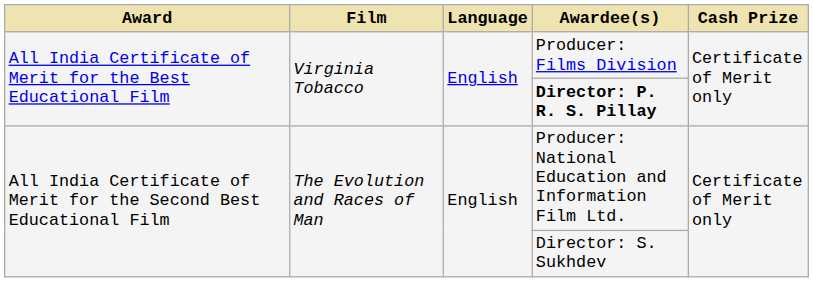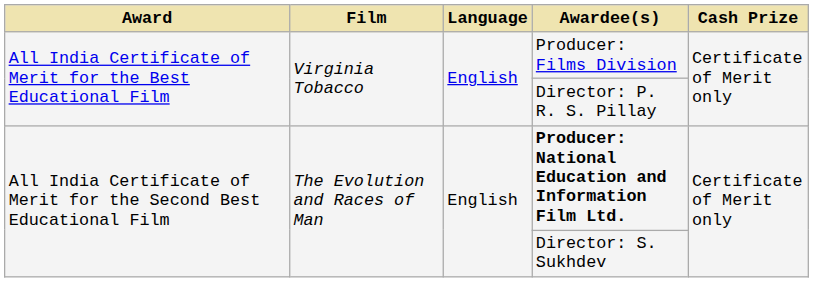(596, 102) bold -> (596, 102) normal
(601, 178) normal -> (601, 178) bold
